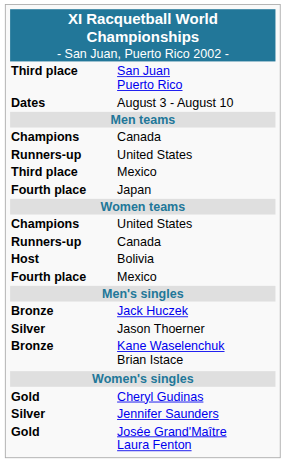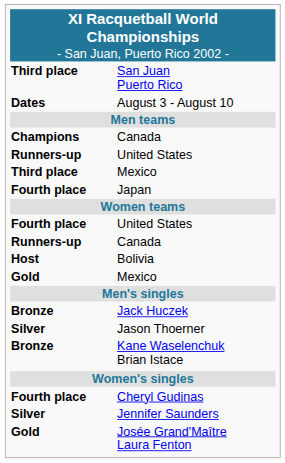(45, 224) Champions -> (49, 224) Fourth place
(49, 276) Fourth place -> (25, 276) Gold
(25, 396) Gold -> (49, 396) Fourth place
